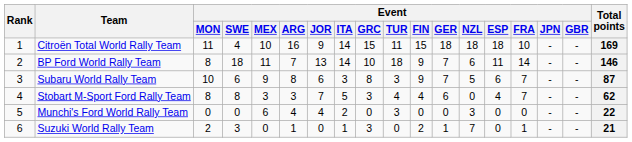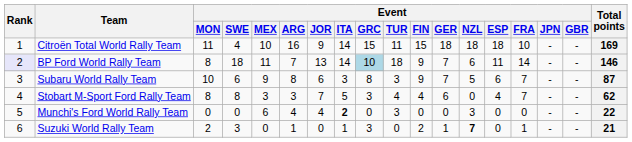(20, 63) no background -> (20, 63) lavender background
(369, 63) no background -> (369, 63) lightblue background
(345, 113) normal -> (345, 113) bold
(472, 129) normal -> (472, 129) bold
